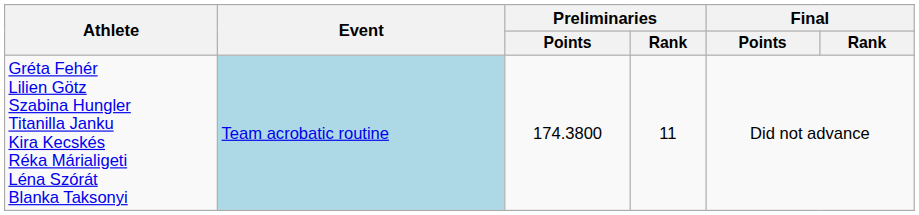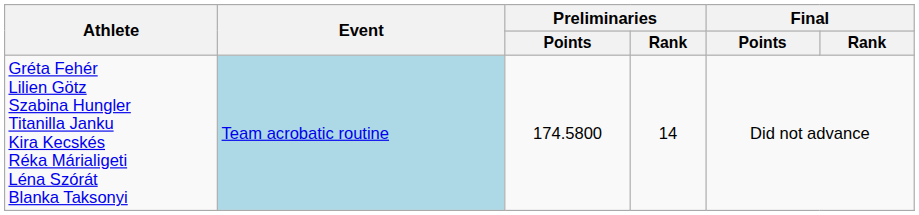(568, 133) 174.3800 -> (568, 133) 174.5800
(668, 133) 11 -> (668, 133) 14
